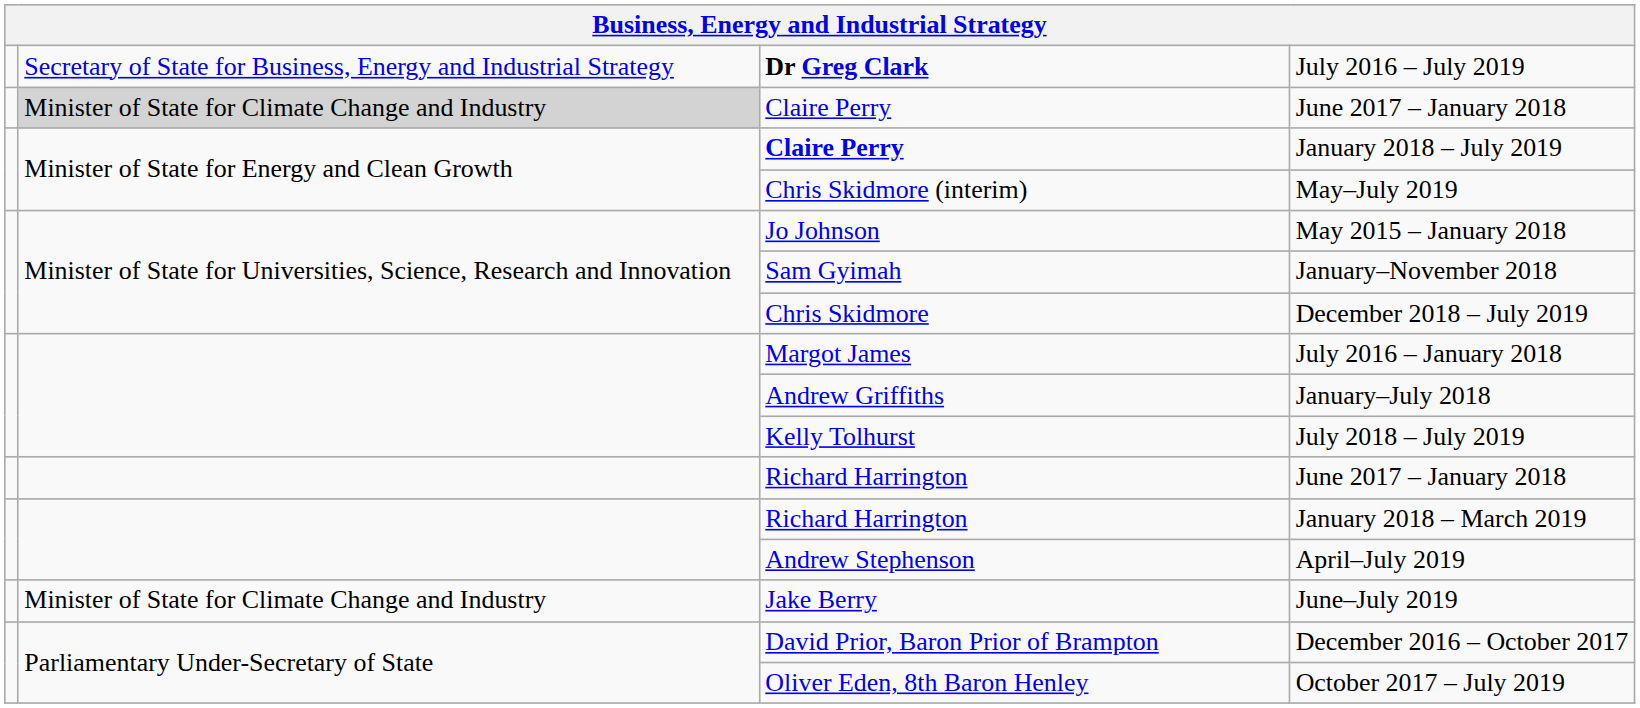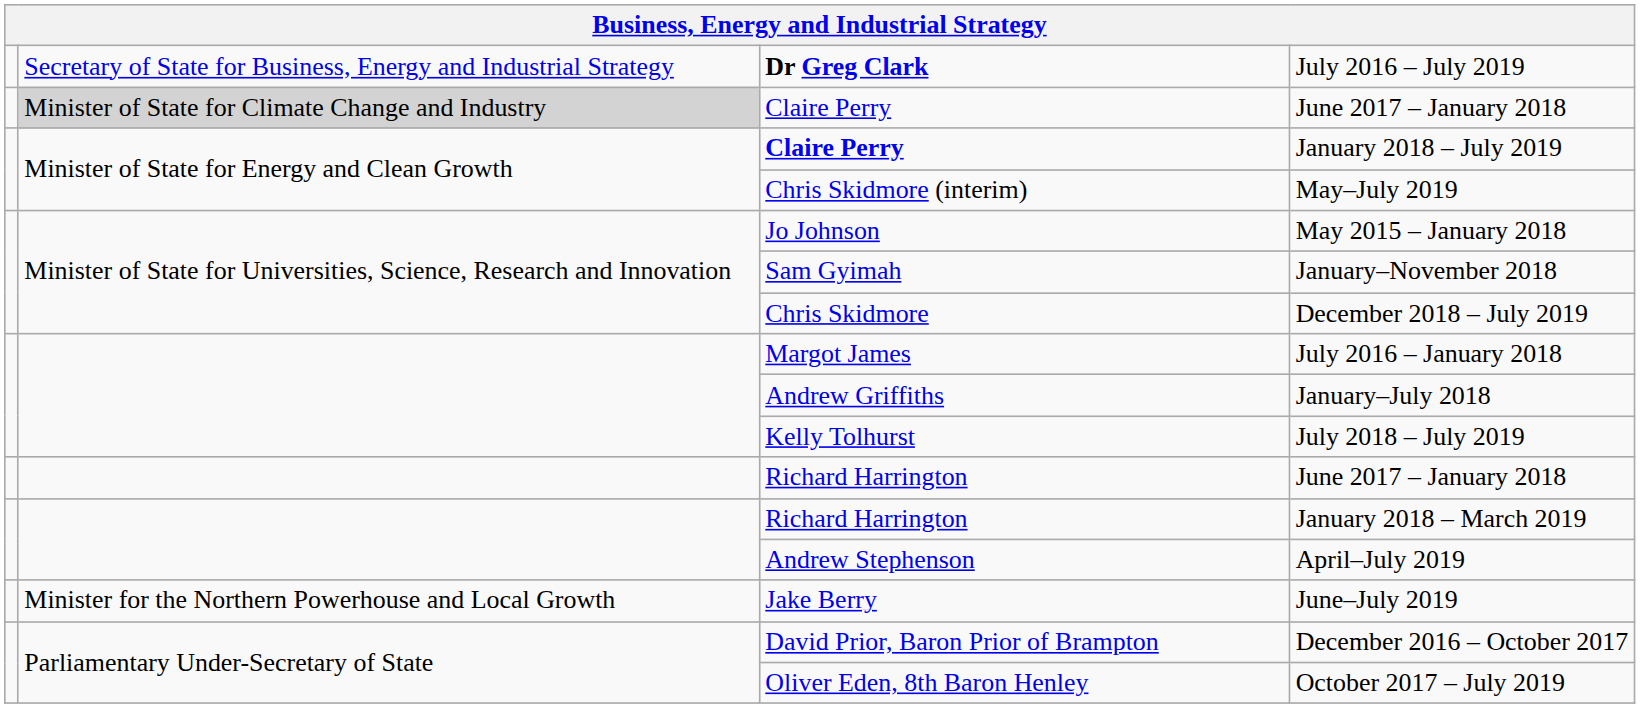(285, 600) Minister of State for Climate Change and Industry -> (320, 600) Minister for the Northern Powerhouse and Local Growth
